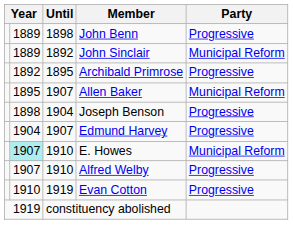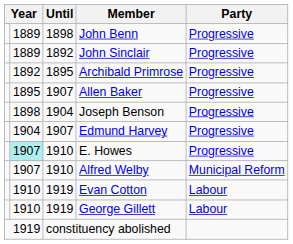(237, 53) Municipal Reform -> (221, 53) Progressive
(237, 92) Municipal Reform -> (221, 92) Progressive
(237, 151) Municipal Reform -> (221, 151) Progressive
(221, 170) Progressive -> (237, 170) Municipal Reform
(221, 190) Progressive -> (208, 190) Labour
+ row: (117, 209)
